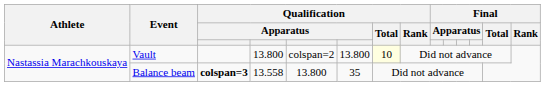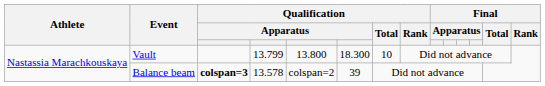(268, 54) 13.800 -> (268, 54) 13.799
(311, 54) colspan=2 -> (311, 54) 13.800
(355, 54) 13.800 -> (355, 54) 18.300
(386, 54) lightyellow background -> (386, 54) no background
(268, 72) 13.558 -> (268, 72) 13.578
(311, 72) 13.800 -> (311, 72) colspan=2
(355, 72) 35 -> (355, 72) 39
